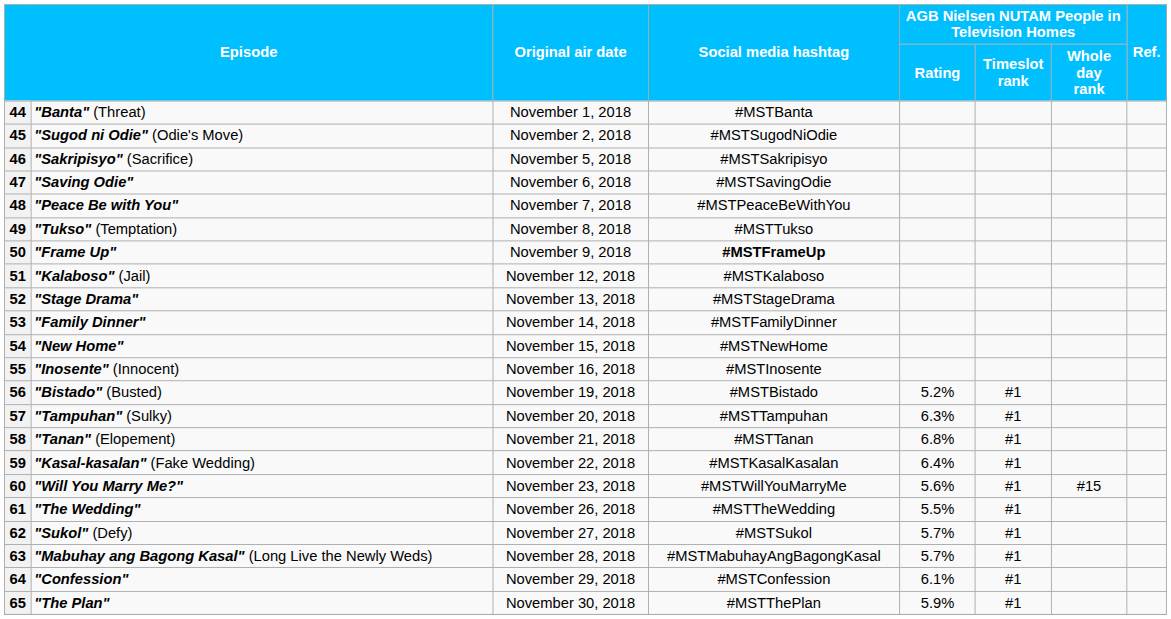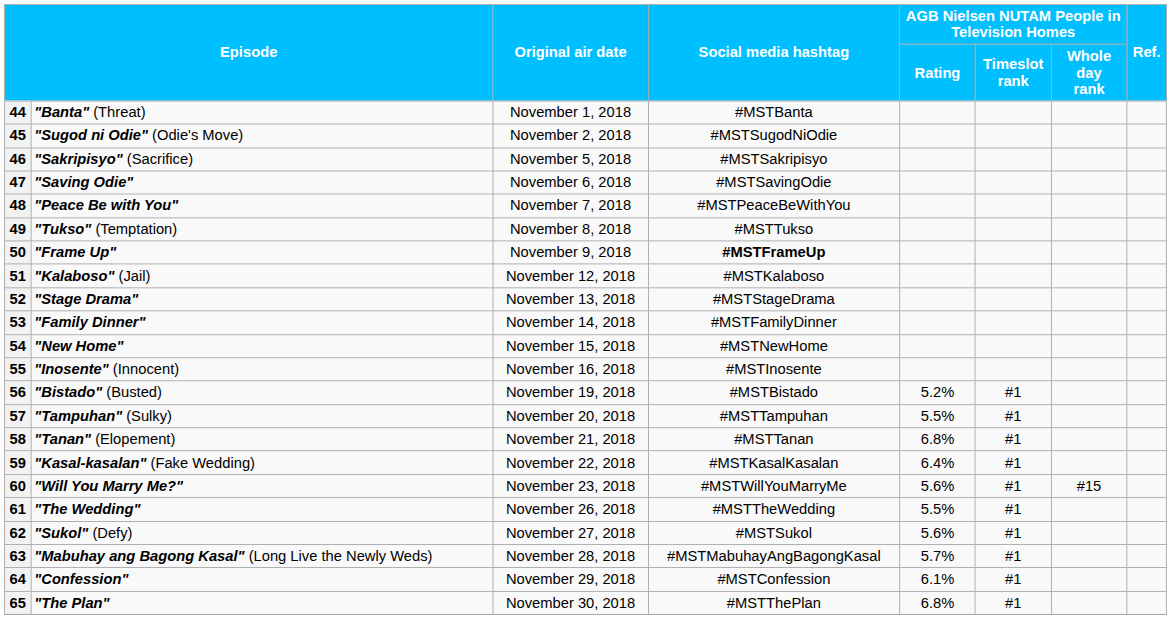(937, 416) 6.3% -> (937, 416) 5.5%
(937, 532) 5.7% -> (937, 532) 5.6%
(937, 602) 5.9% -> (937, 602) 6.8%
